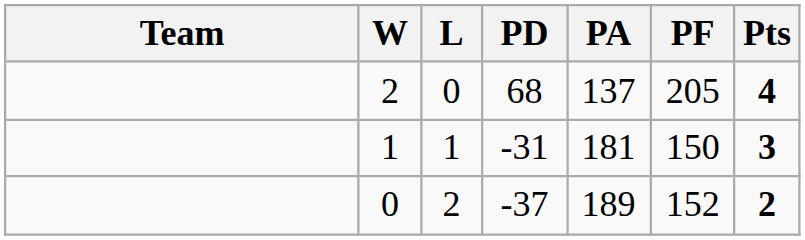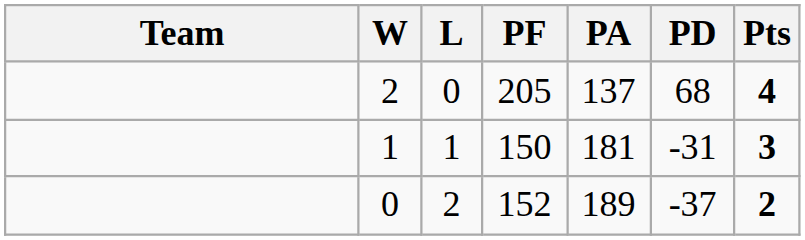columns swapped: (693, 33) <-> (524, 33)
